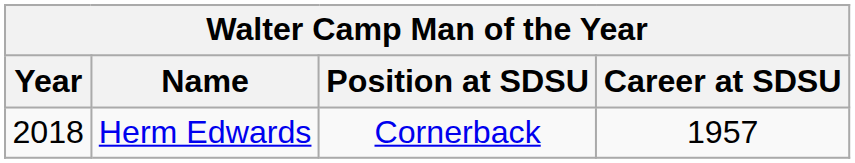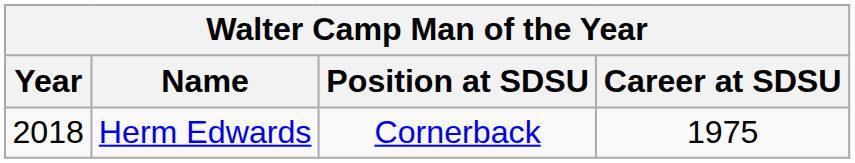(723, 132) 1957 -> (723, 132) 1975
